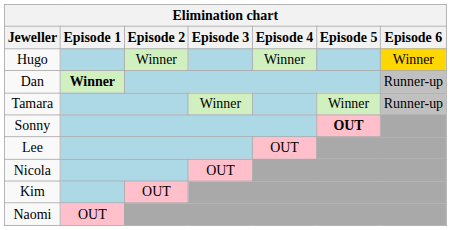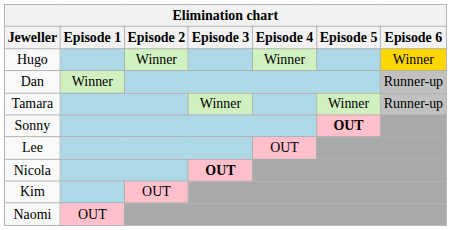(92, 81) bold -> (92, 81) normal
(220, 170) normal -> (220, 170) bold
